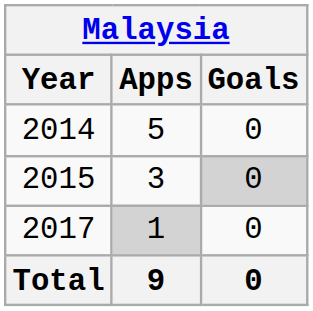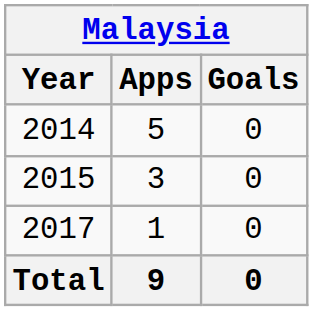(253, 180) lightgrey background -> (253, 180) no background
(156, 230) lightgrey background -> (156, 230) no background
